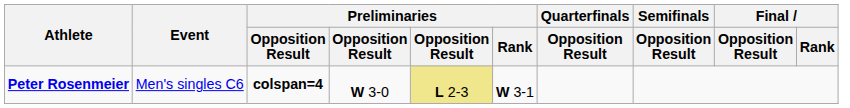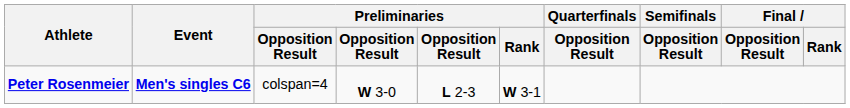(190, 85) normal -> (193, 85) bold
(288, 85) bold -> (295, 85) normal
(452, 93) khaki background -> (459, 93) no background
